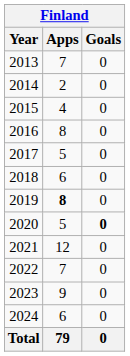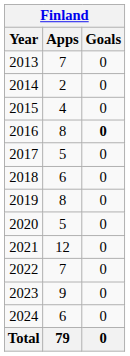(103, 131) normal -> (103, 131) bold
(63, 200) bold -> (63, 200) normal
(103, 223) bold -> (103, 223) normal
